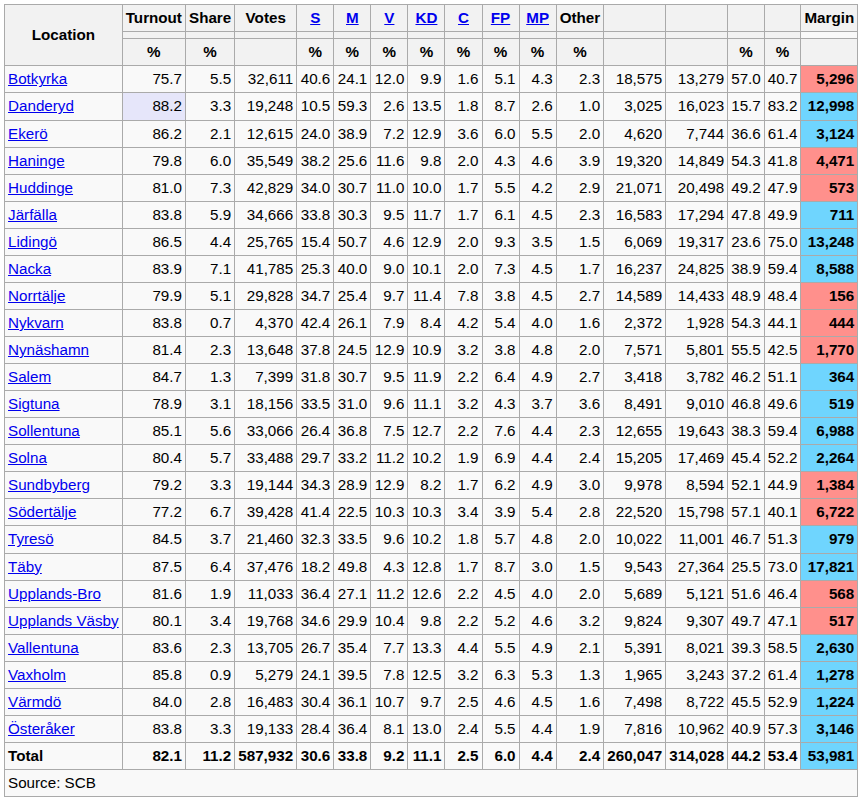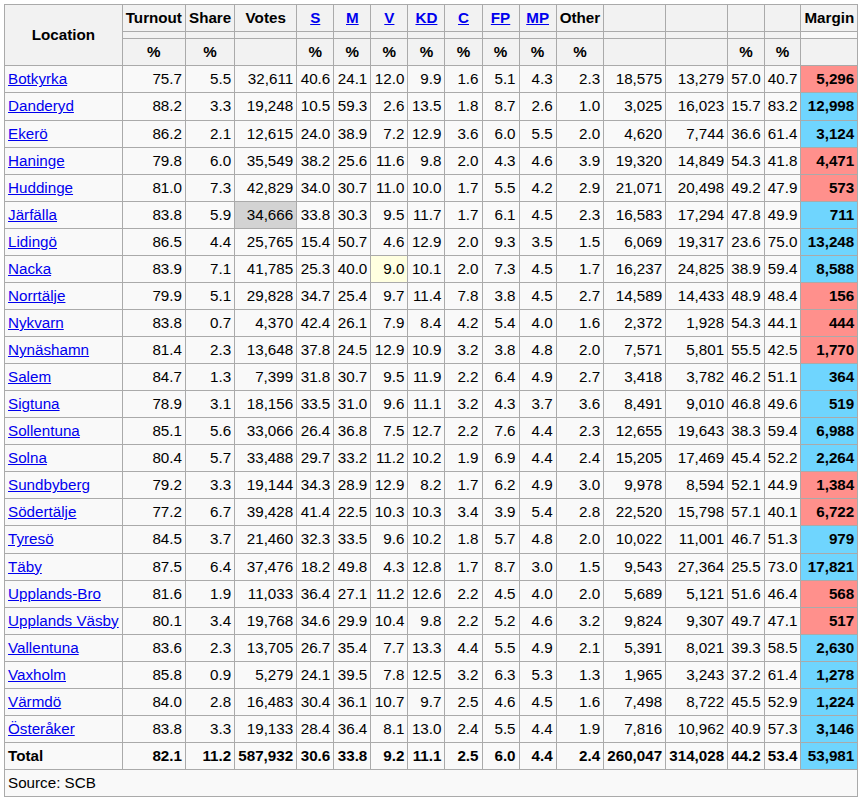(167, 106) lavender background -> (167, 106) no background
(270, 214) no background -> (270, 214) lightgrey background
(394, 268) no background -> (394, 268) lightyellow background
